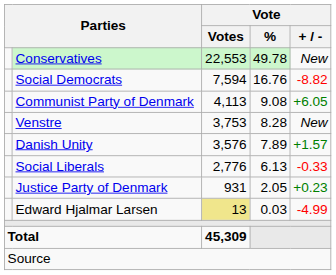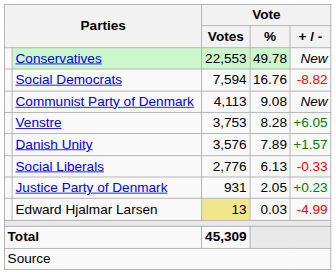(310, 101) +6.05 -> (314, 101) New
(314, 123) New -> (310, 123) +6.05
